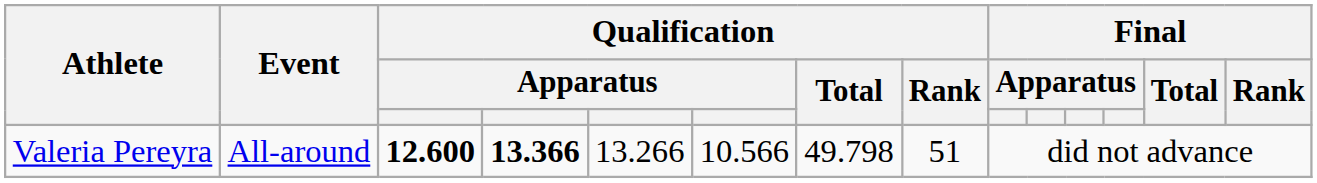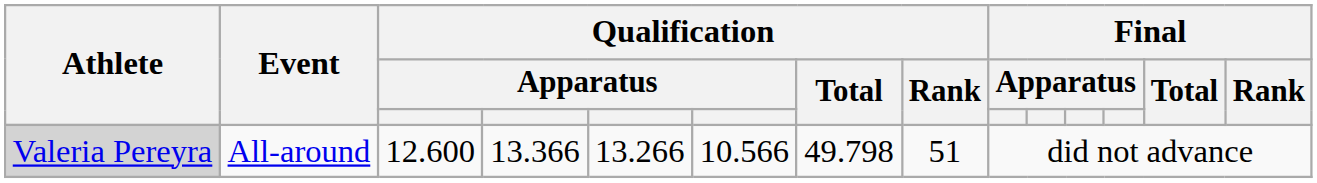(113, 150) no background -> (113, 150) lightgrey background
(430, 150) bold -> (430, 150) normal
(535, 150) bold -> (535, 150) normal
